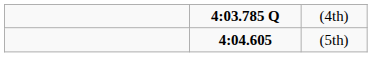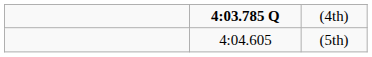(245, 39) bold -> (245, 39) normal
